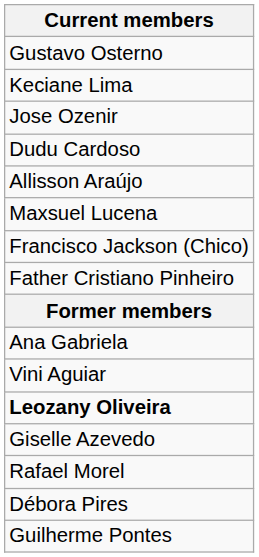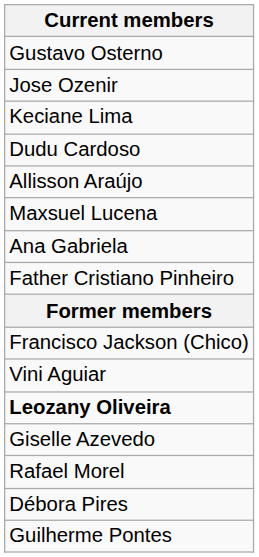(71, 85) Keciane Lima -> (64, 85) Jose Ozenir
(64, 117) Jose Ozenir -> (71, 117) Keciane Lima
(129, 246) Francisco Jackson (Chico) -> (69, 246) Ana Gabriela
(69, 342) Ana Gabriela -> (129, 342) Francisco Jackson (Chico)
